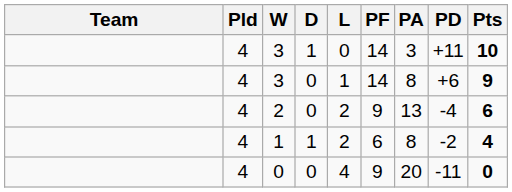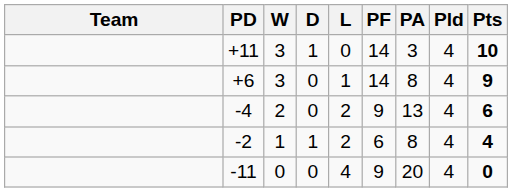columns swapped: (243, 19) <-> (448, 19)
